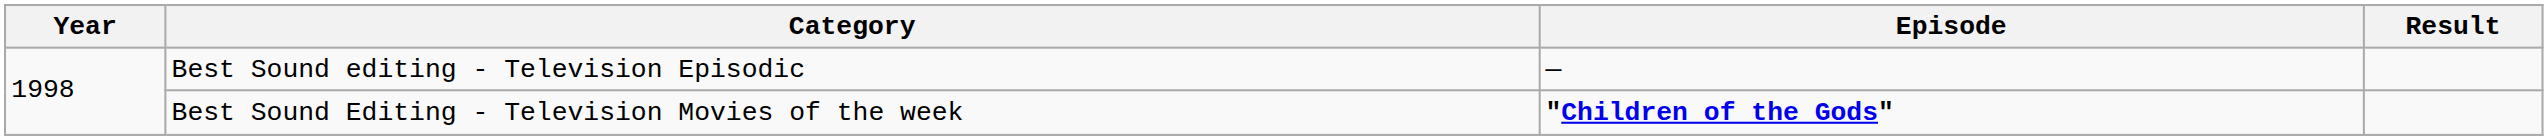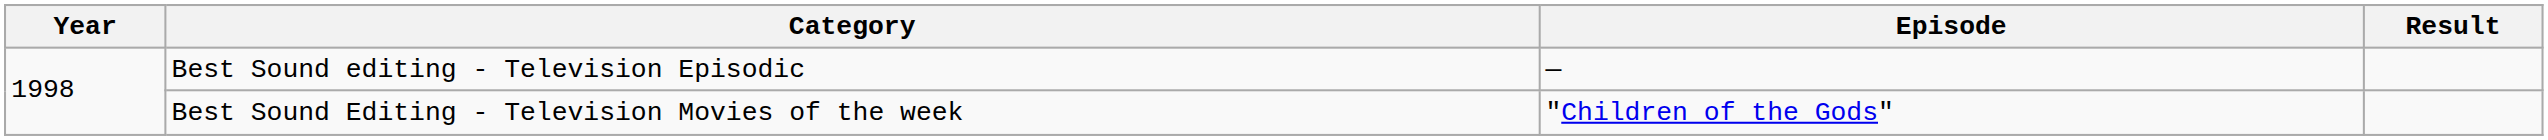(1720, 113) bold -> (1720, 113) normal
